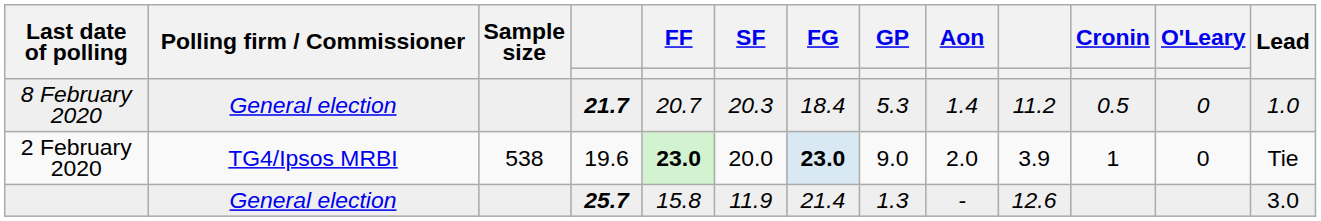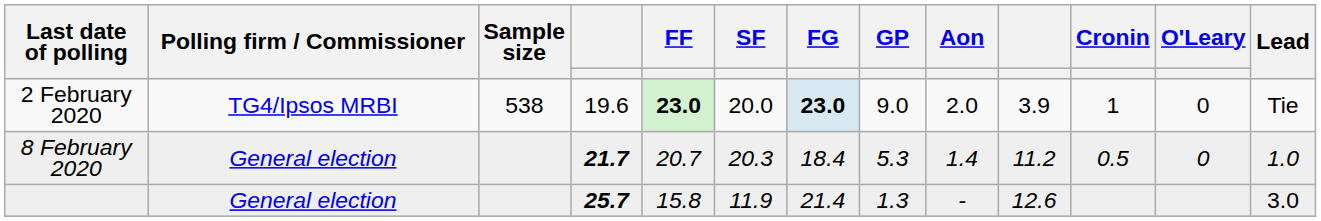rows swapped: (76, 105) <-> (76, 158)
